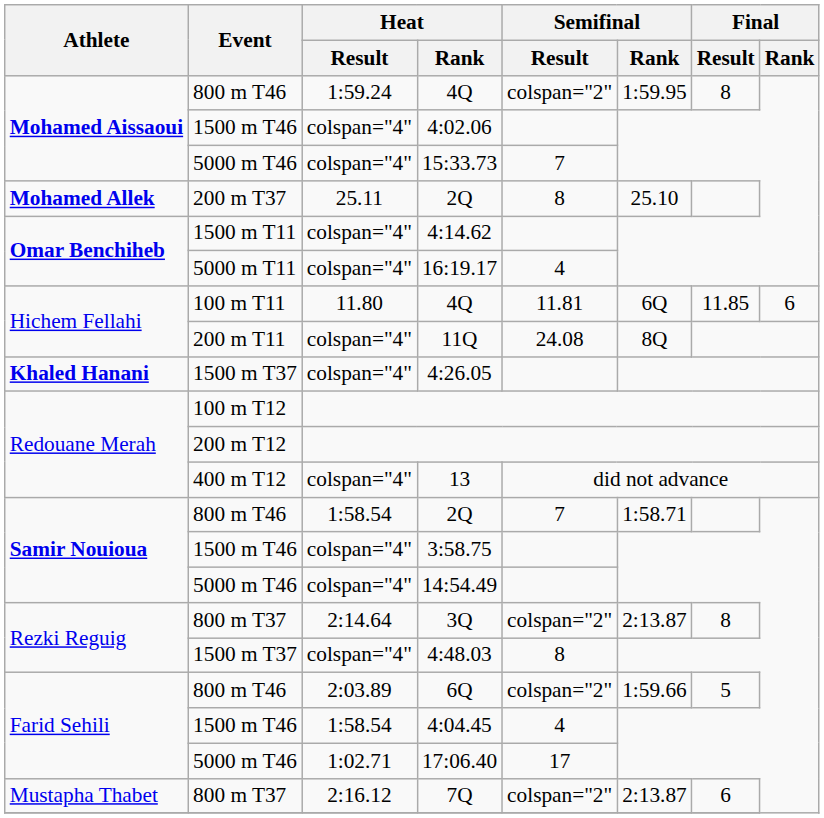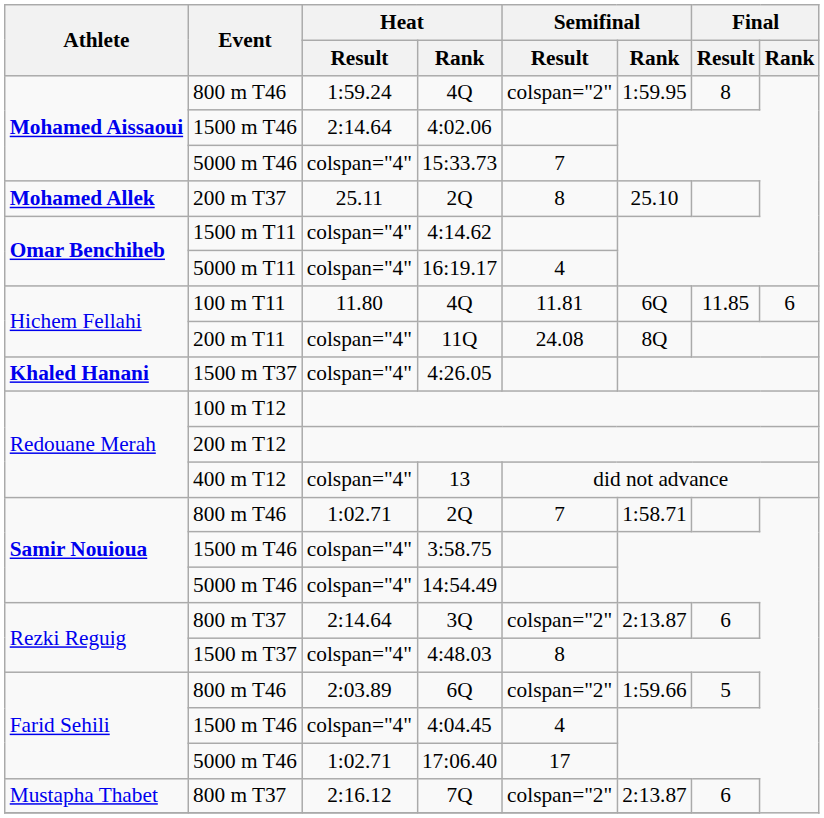(359, 127) colspan="4" -> (359, 127) 2:14.64
(359, 514) 1:58.54 -> (359, 514) 1:02.71
(726, 620) 8 -> (726, 620) 6
(359, 725) 1:58.54 -> (359, 725) colspan="4"
